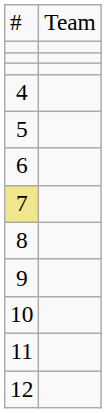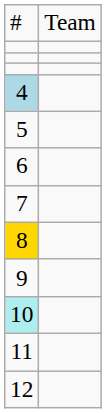(22, 92) no background -> (22, 92) lightblue background
(22, 203) khaki background -> (22, 203) no background
(22, 240) no background -> (22, 240) gold background
(22, 314) no background -> (22, 314) paleturquoise background
